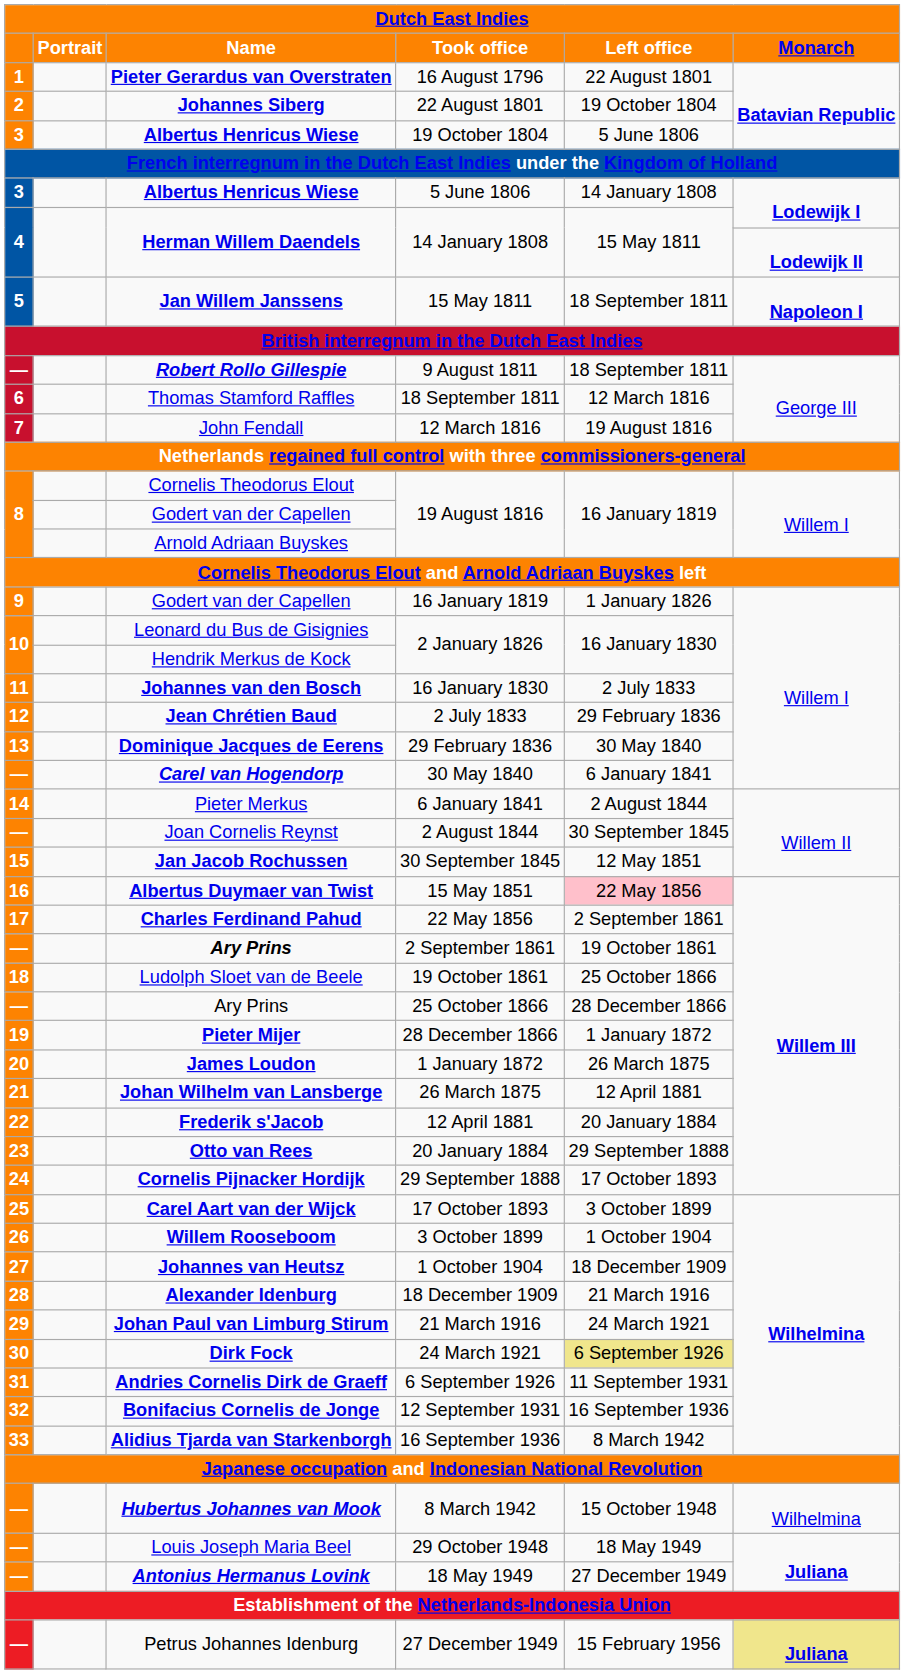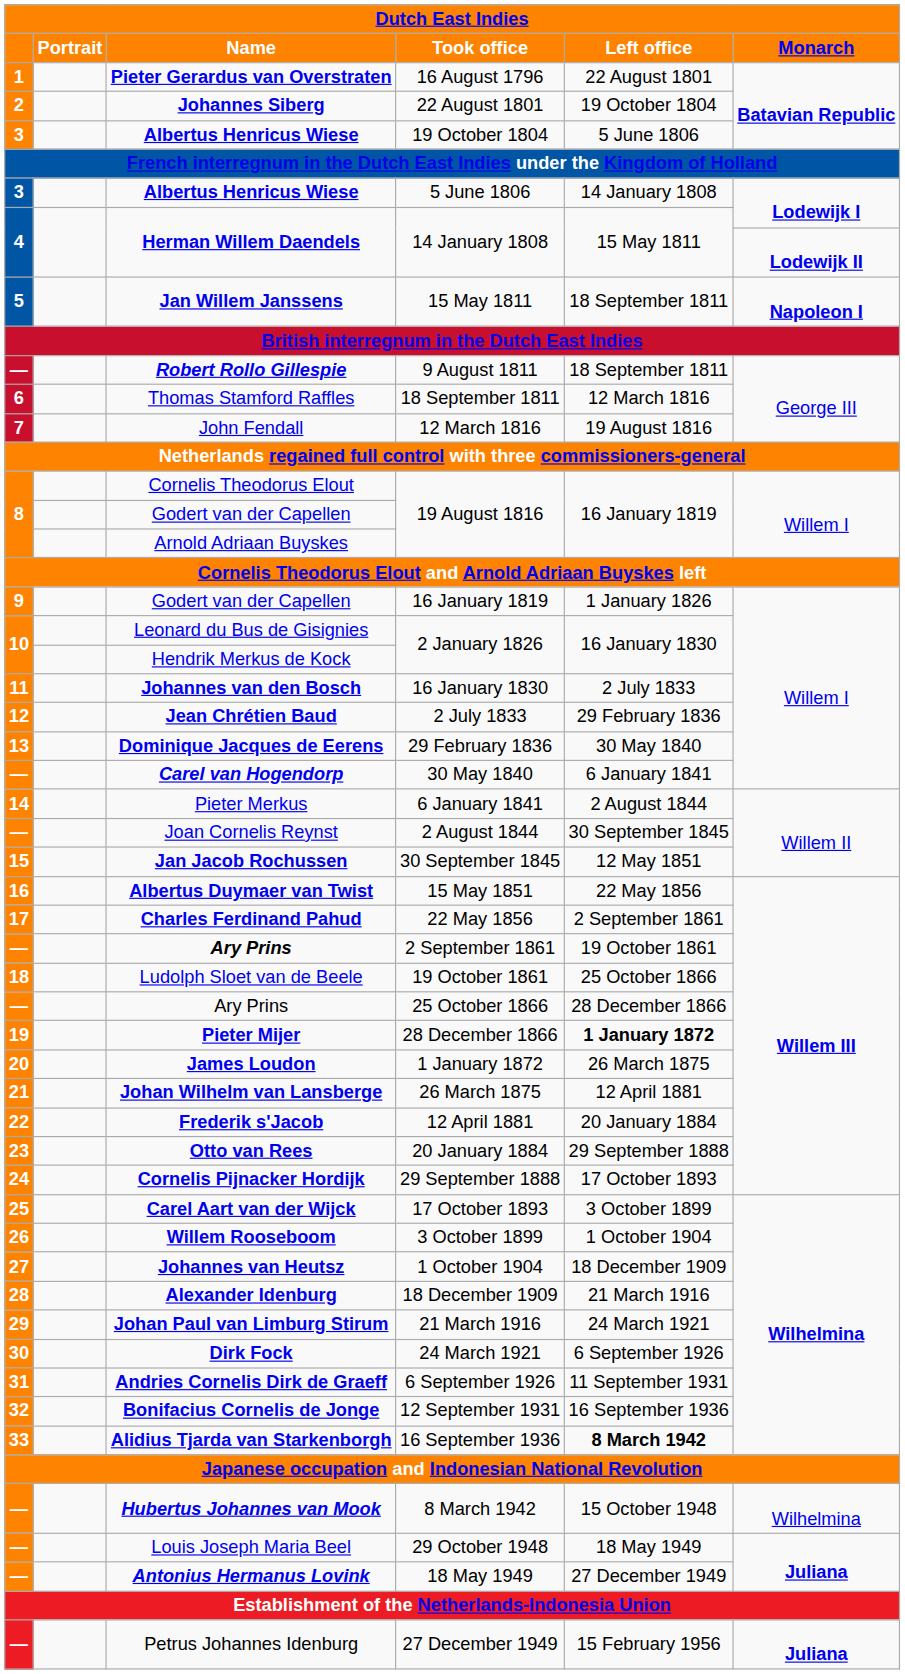(649, 890) pink background -> (649, 890) no background
(649, 1035) normal -> (649, 1035) bold
(649, 1353) khaki background -> (649, 1353) no background
(649, 1440) normal -> (649, 1440) bold
(816, 1654) khaki background -> (816, 1654) no background
